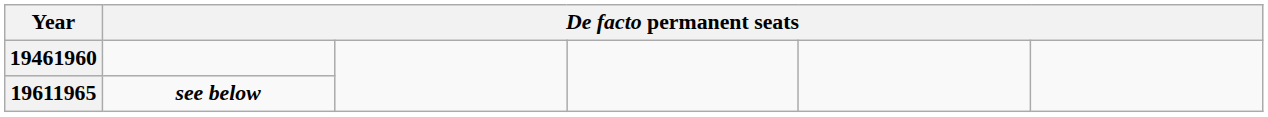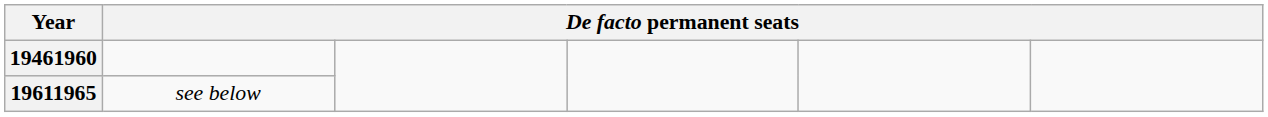(218, 92) bold -> (218, 92) normal
